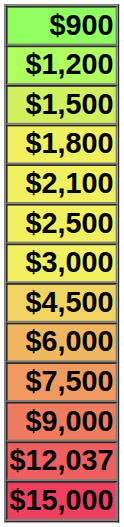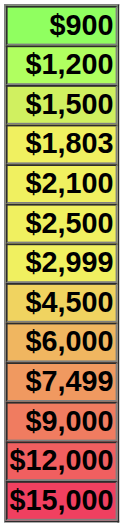(69, 144) $1,800 -> (69, 144) $1,803
(69, 262) $3,000 -> (69, 262) $2,999
(69, 381) $7,500 -> (69, 381) $7,499
(61, 460) $12,037 -> (61, 460) $12,000
